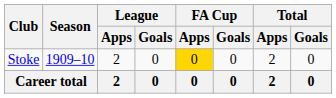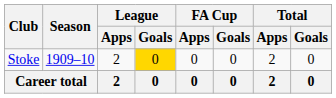(155, 59) no background -> (155, 59) gold background
(194, 59) gold background -> (194, 59) no background
